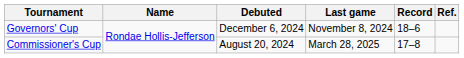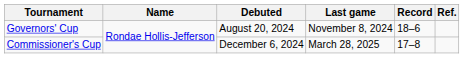(261, 28) December 6, 2024 -> (257, 28) August 20, 2024
(257, 45) August 20, 2024 -> (261, 45) December 6, 2024
